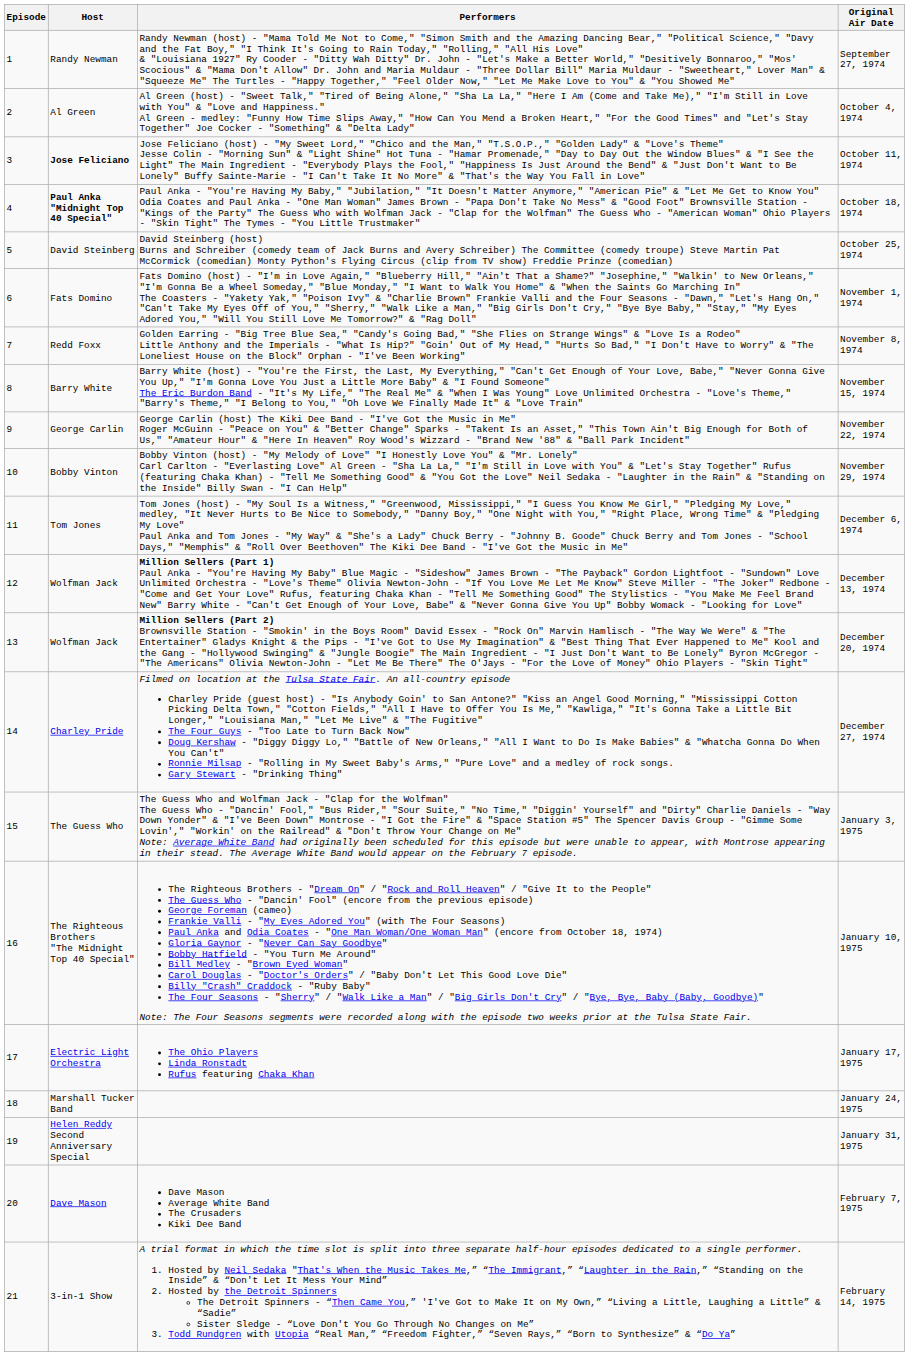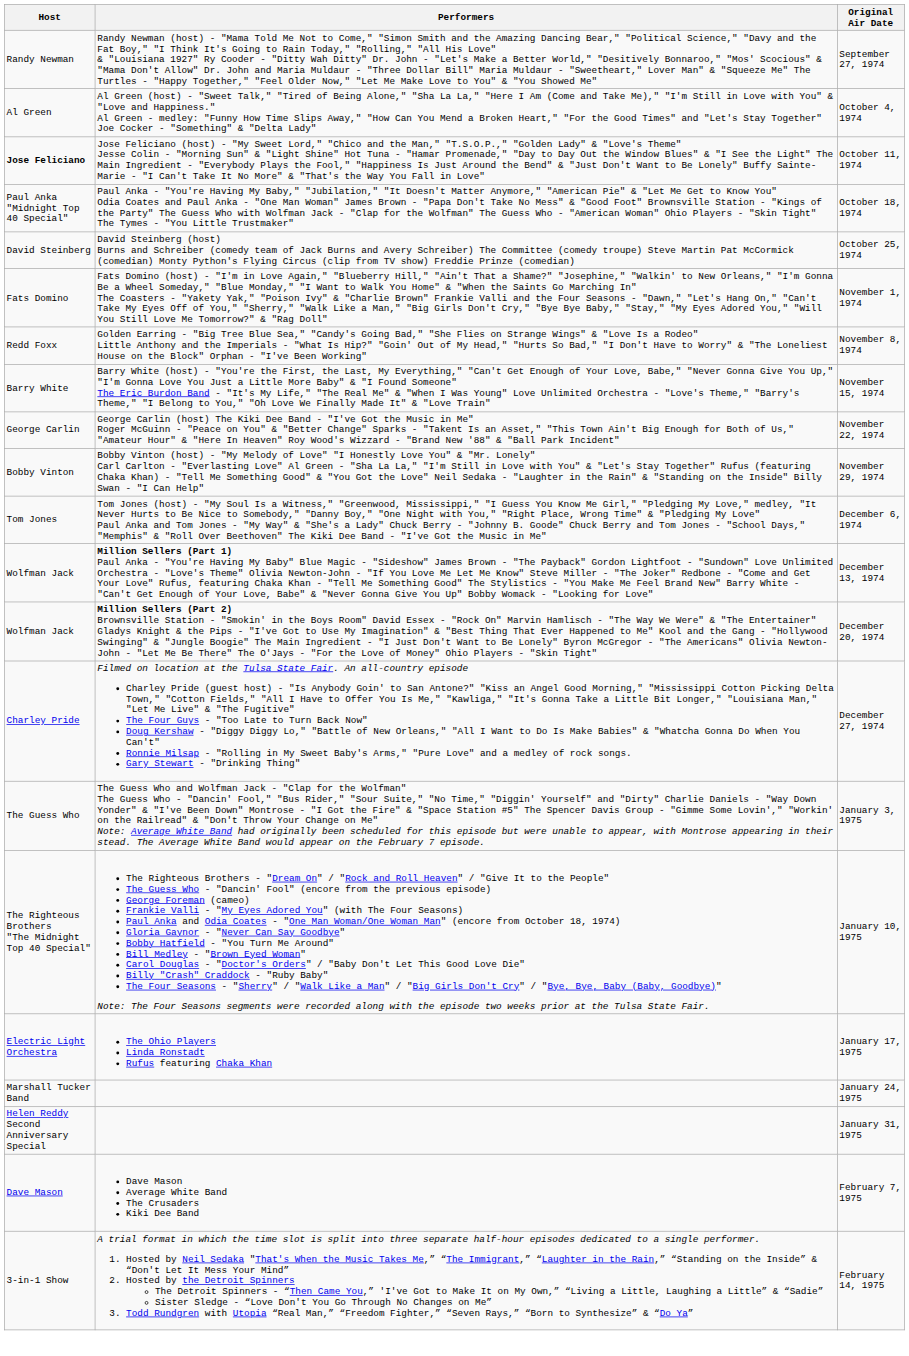- column: (26, 17)
(87, 208) bold -> (43, 208) normal
